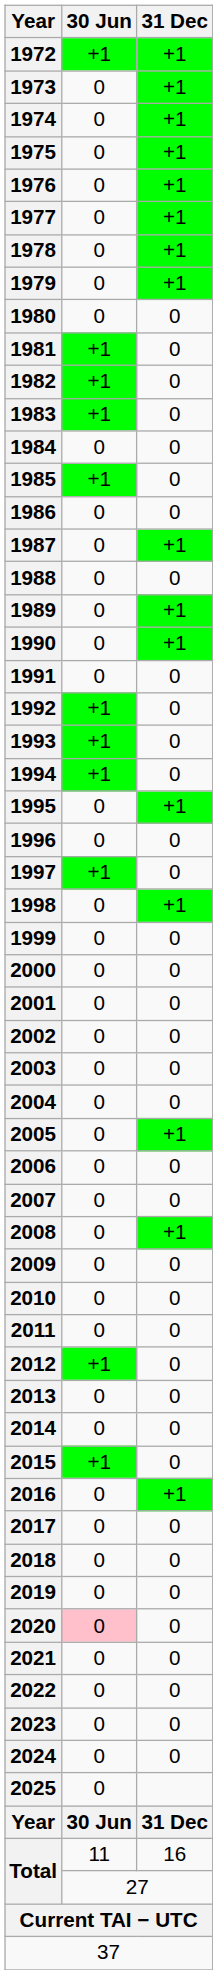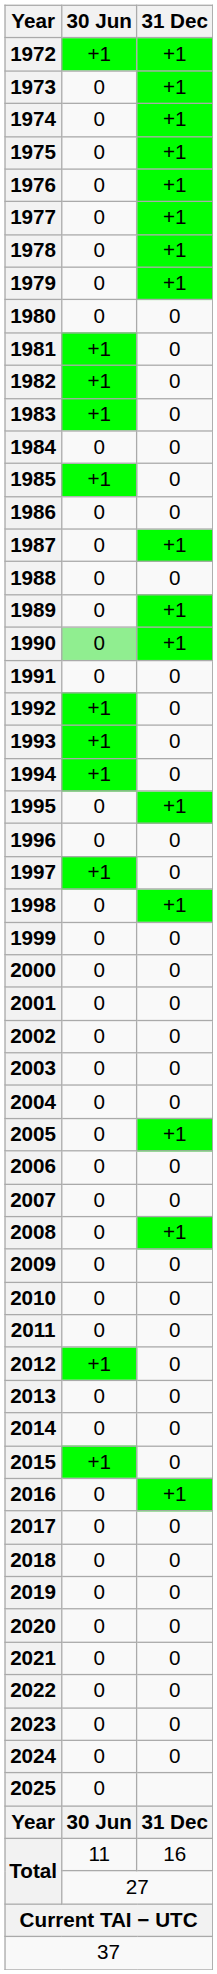(99, 643) no background -> (99, 643) lightgreen background
(99, 1625) pink background -> (99, 1625) no background
